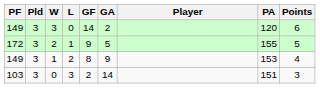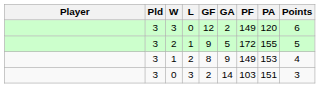columns swapped: (188, 12) <-> (15, 12)
(89, 28) 14 -> (208, 28) 12
